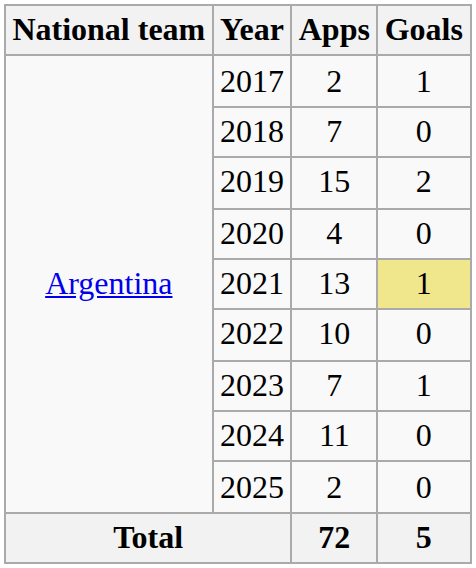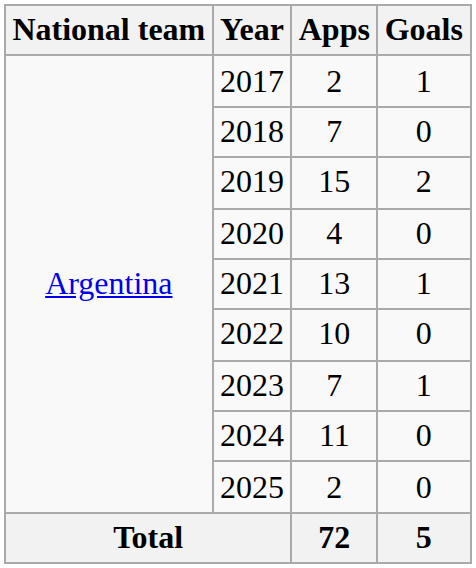(424, 283) khaki background -> (424, 283) no background
